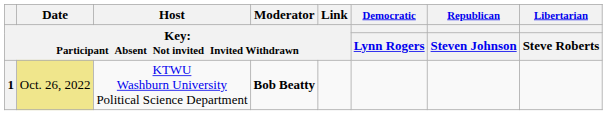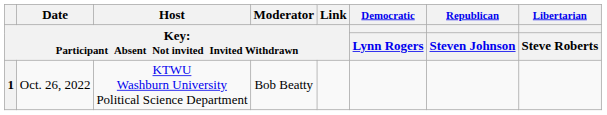(55, 85) khaki background -> (55, 85) no background
(284, 85) bold -> (284, 85) normal
